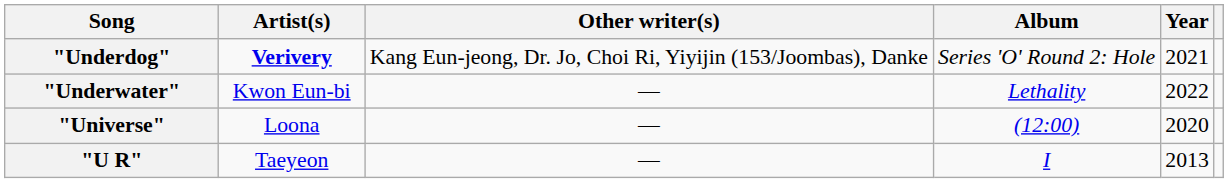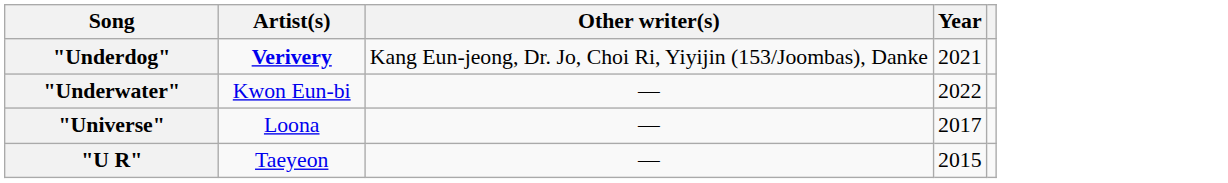- column: (1047, 21)
(1187, 125) 2020 -> (960, 125) 2017
(1187, 159) 2013 -> (960, 159) 2015
